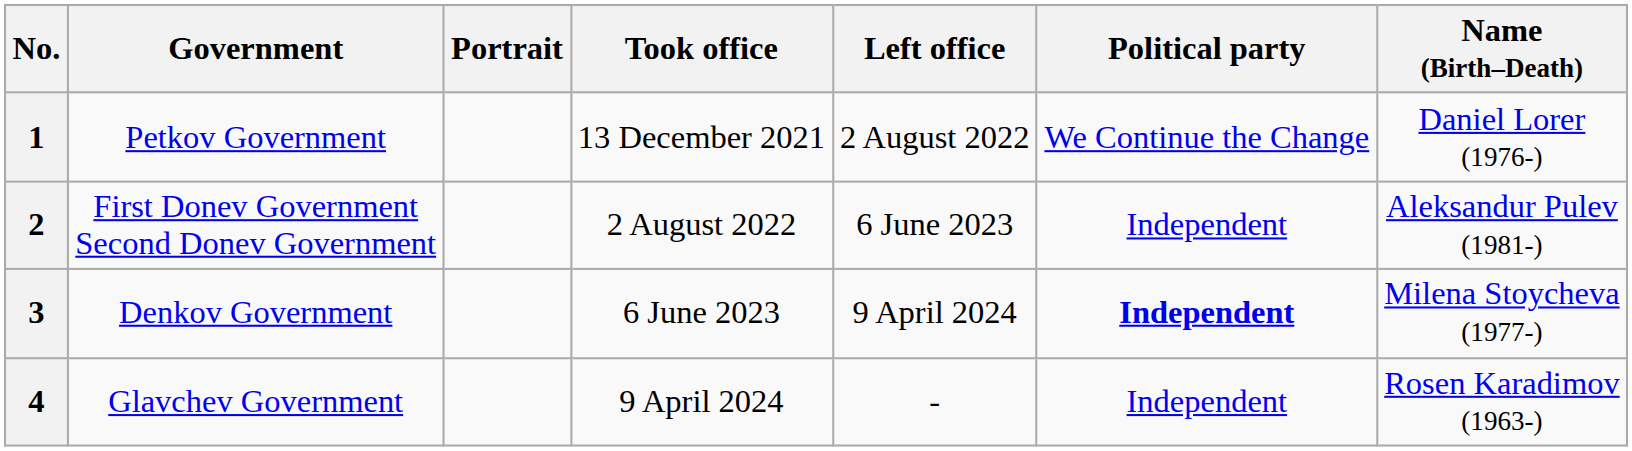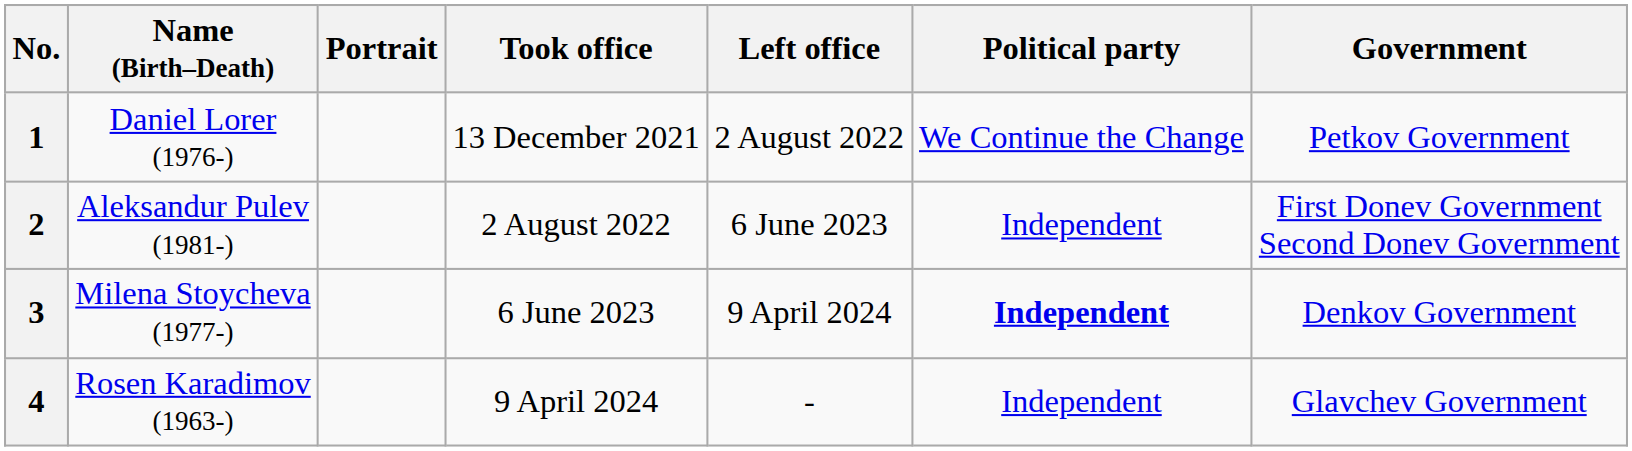columns swapped: (1502, 48) <-> (256, 48)
